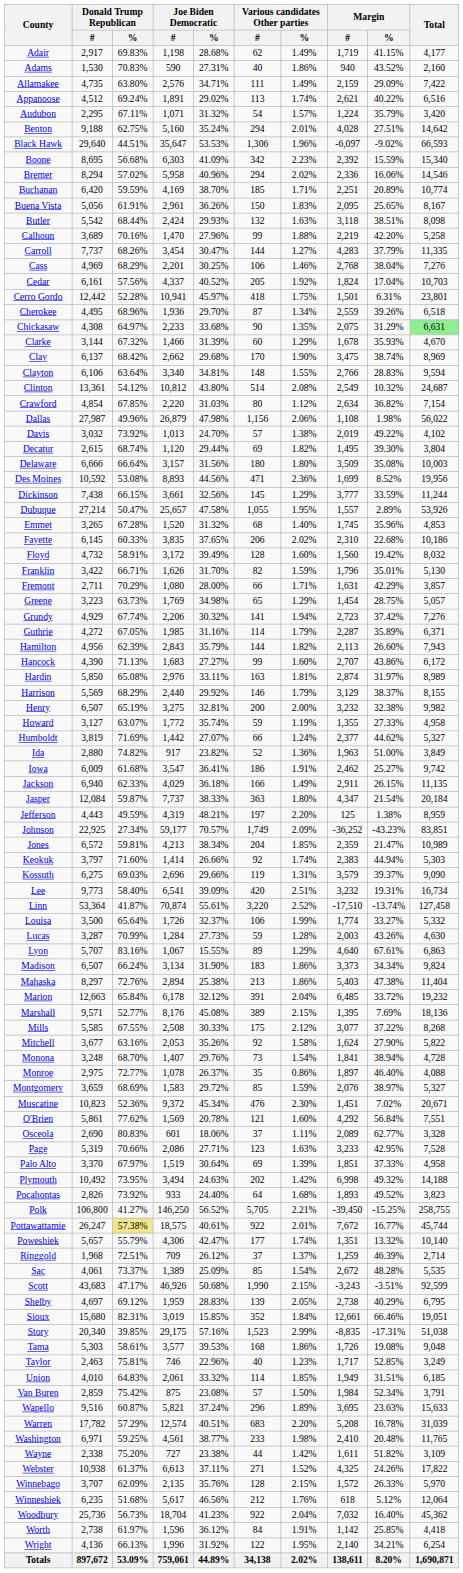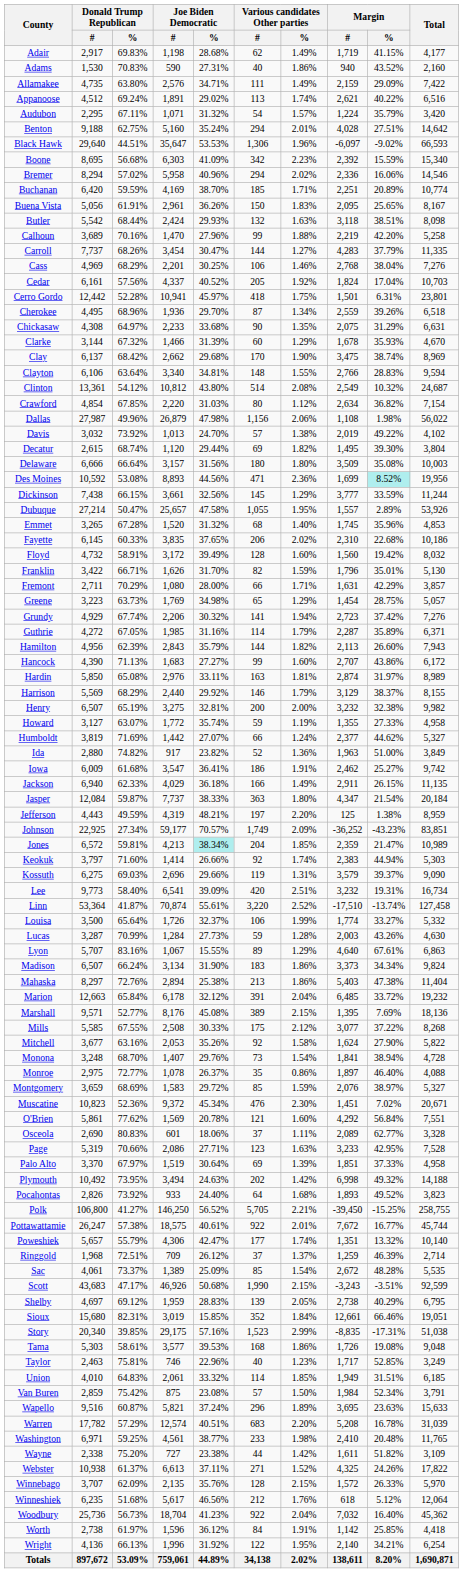(434, 327) lightgreen background -> (434, 327) no background
(389, 479) no background -> (389, 479) paleturquoise background
(214, 845) no background -> (214, 845) paleturquoise background
(133, 1225) khaki background -> (133, 1225) no background
